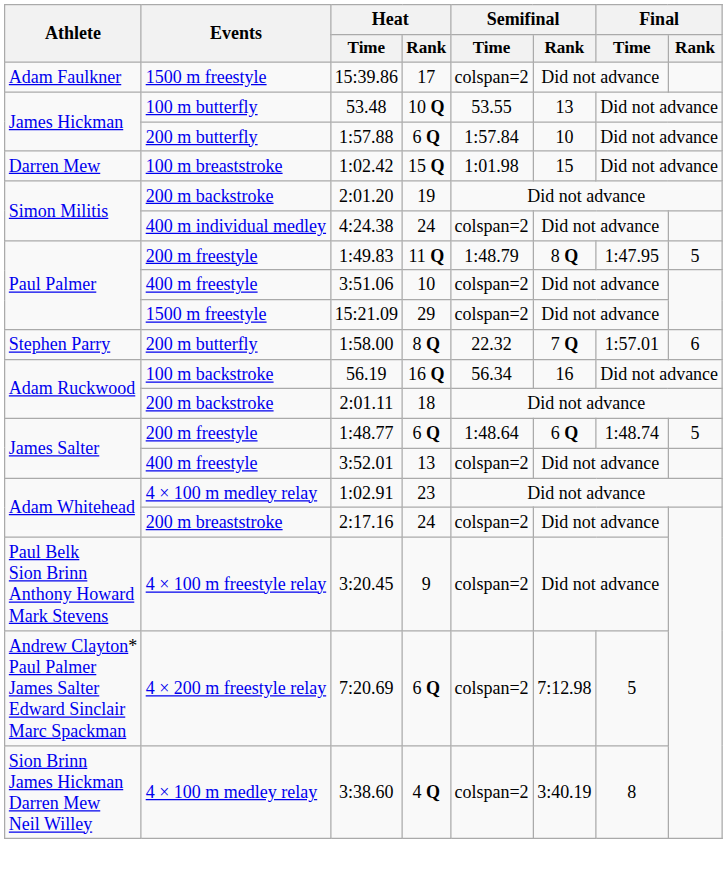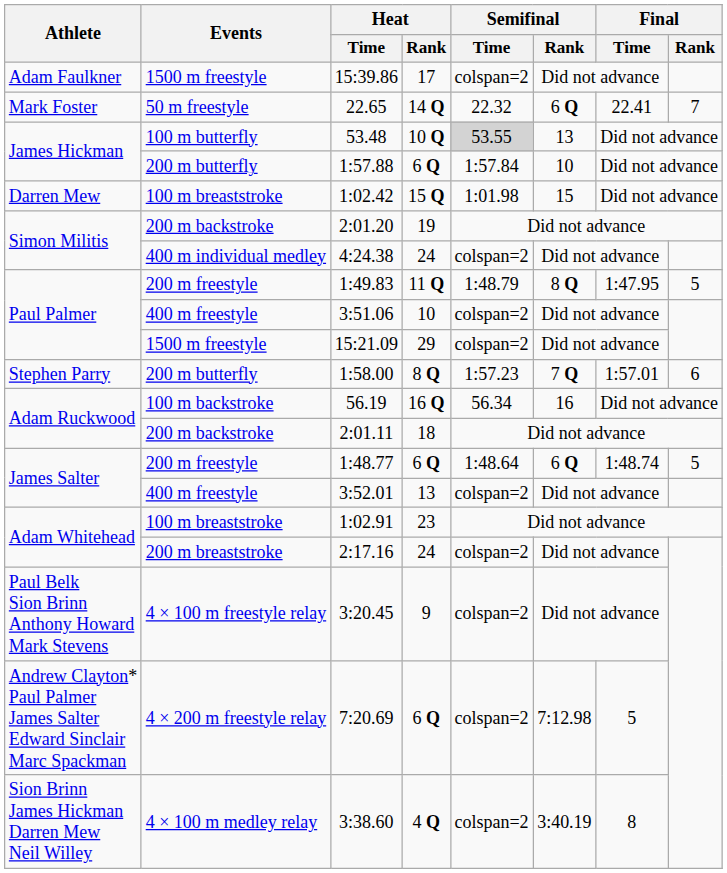+ row: (366, 107)
(492, 107) no background -> (492, 136) lightgrey background
(492, 344) 22.32 -> (492, 374) 1:57.23
(231, 493) 4 × 100 m medley relay -> (214, 522) 100 m breaststroke
